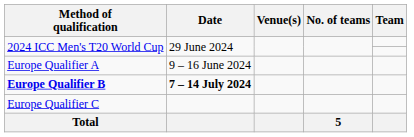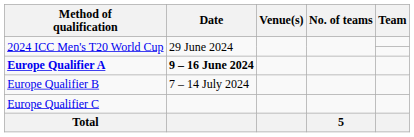(53, 65) normal -> (56, 65) bold
(210, 65) normal -> (211, 65) bold
(56, 84) bold -> (53, 84) normal
(210, 84) bold -> (209, 84) normal
